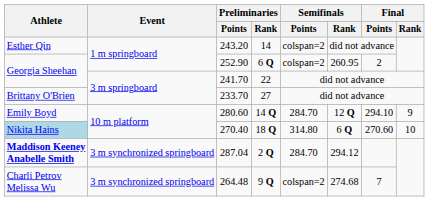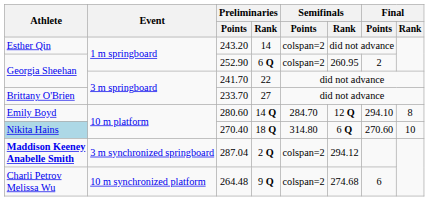(410, 113) 9 -> (410, 113) 8
(304, 153) 284.70 -> (304, 153) colspan=2
(152, 182) 3 m synchronized springboard -> (148, 182) 10 m synchronized platform
(379, 182) 7 -> (379, 182) 6
